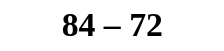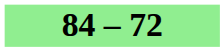(112, 25) no background -> (112, 25) lightgreen background
